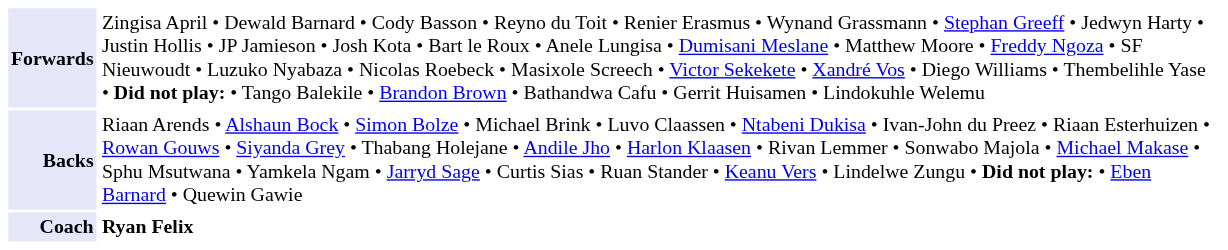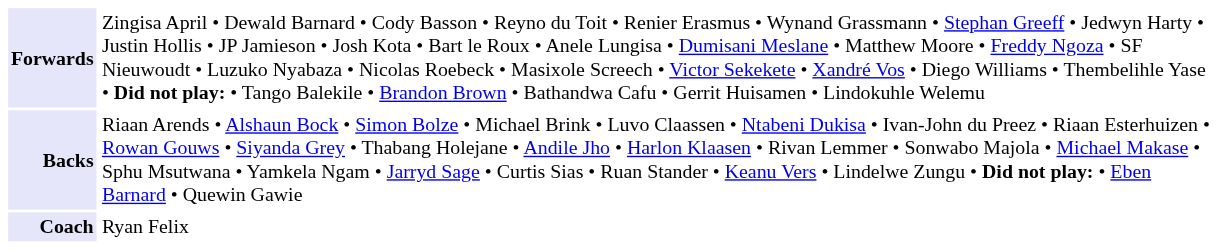(148, 226) bold -> (145, 226) normal
